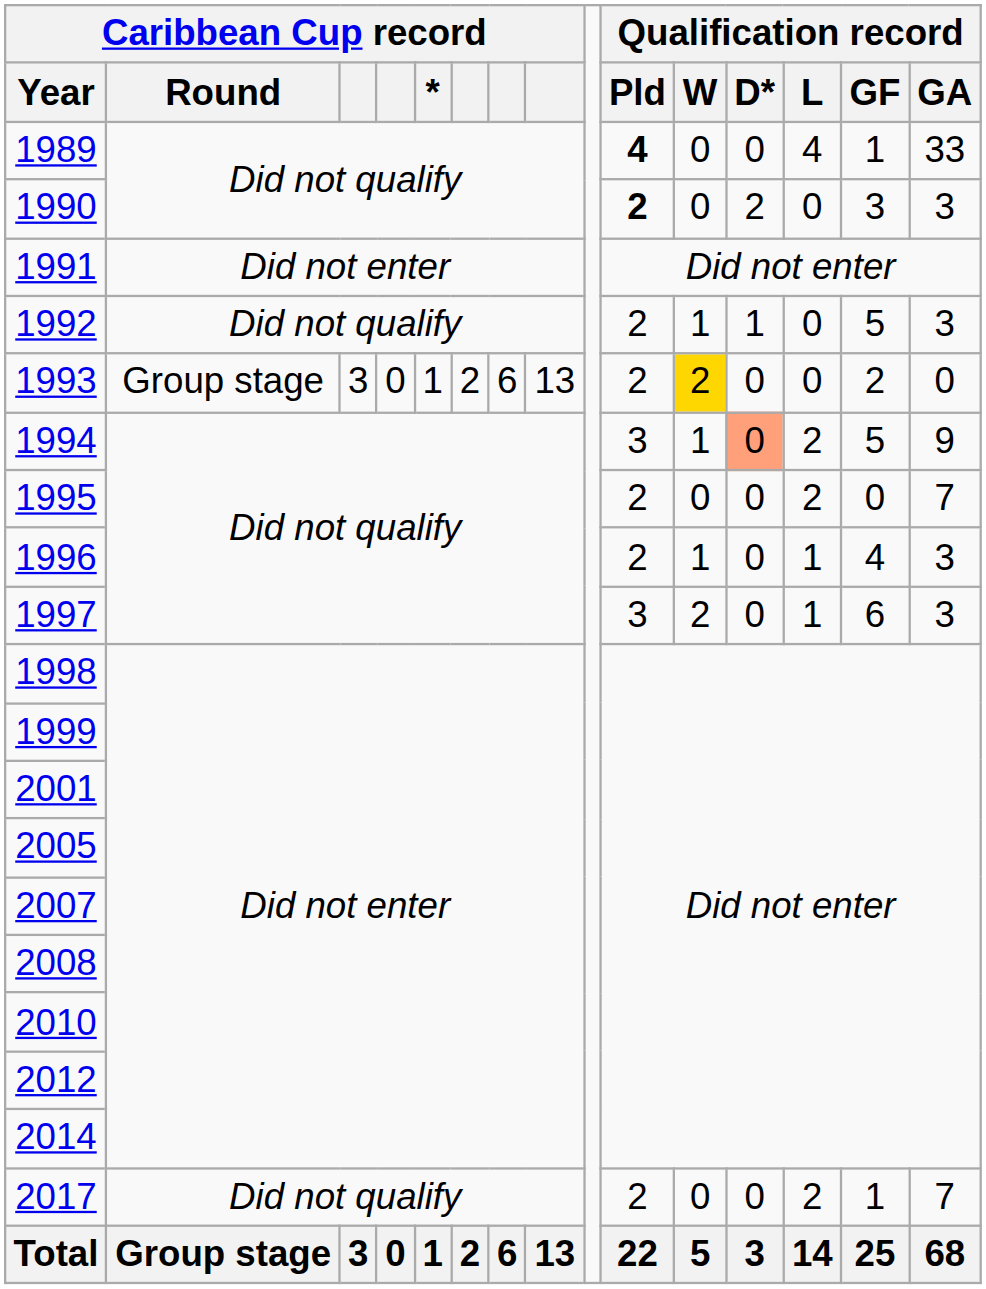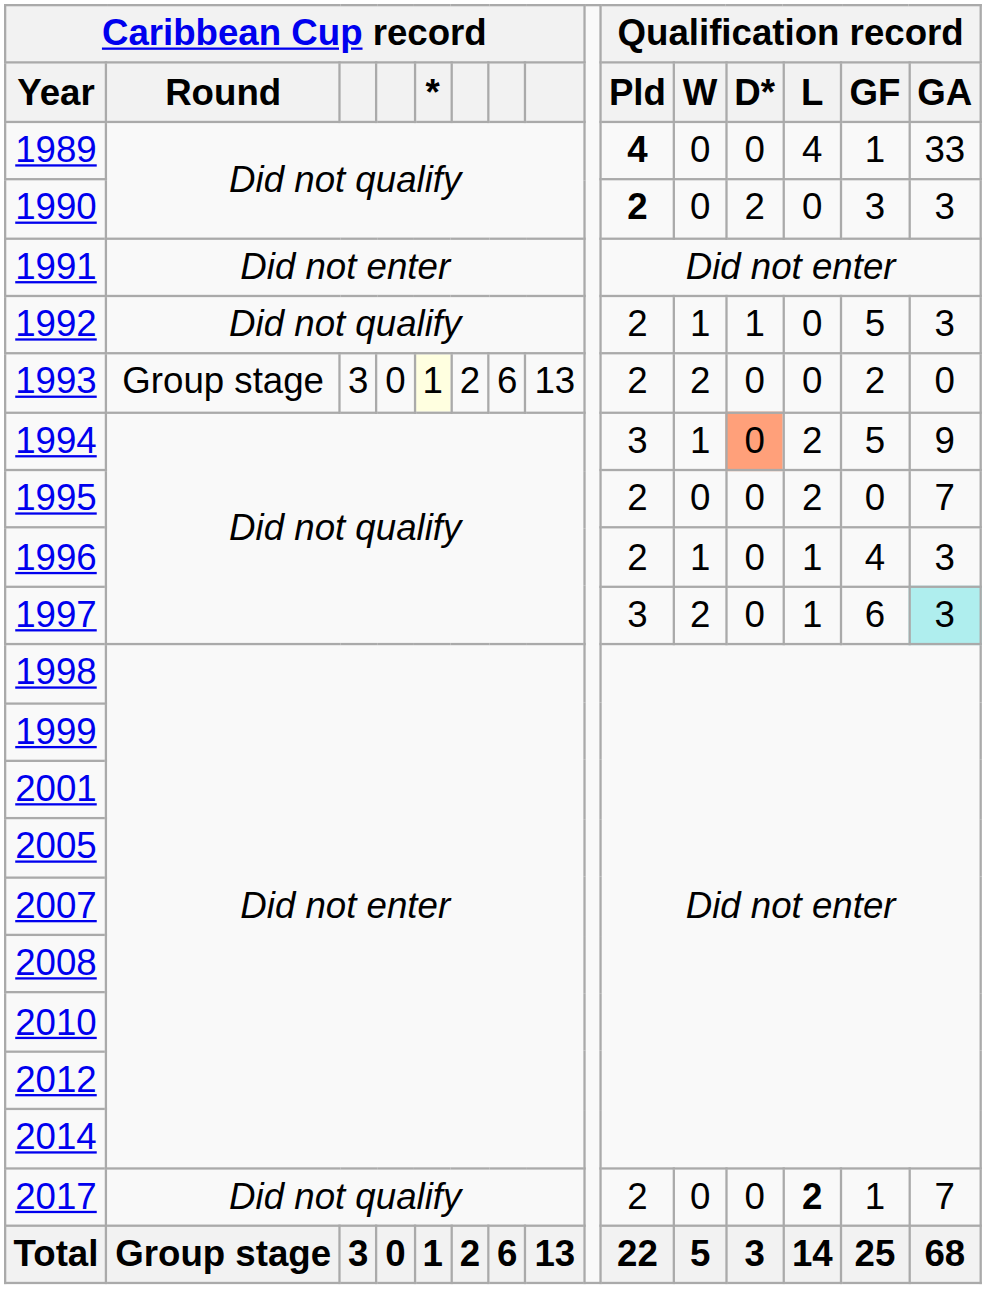(433, 382) no background -> (433, 382) lightyellow background
(700, 382) gold background -> (700, 382) no background
(945, 614) no background -> (945, 614) paleturquoise background
(812, 1195) normal -> (812, 1195) bold
